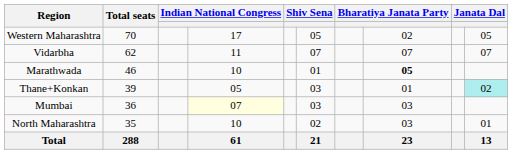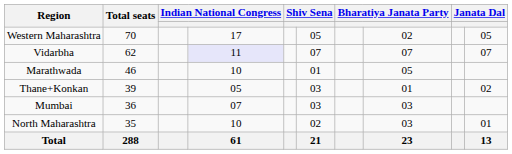(236, 53) no background -> (236, 53) lavender background
(407, 70) bold -> (407, 70) normal
(486, 88) paleturquoise background -> (486, 88) no background
(236, 105) lightyellow background -> (236, 105) no background
